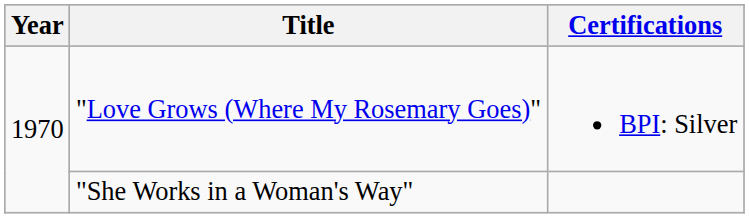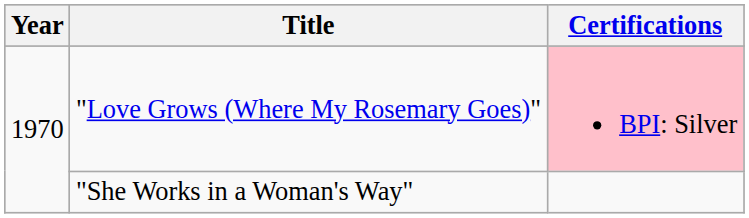(645, 124) no background -> (645, 124) pink background
